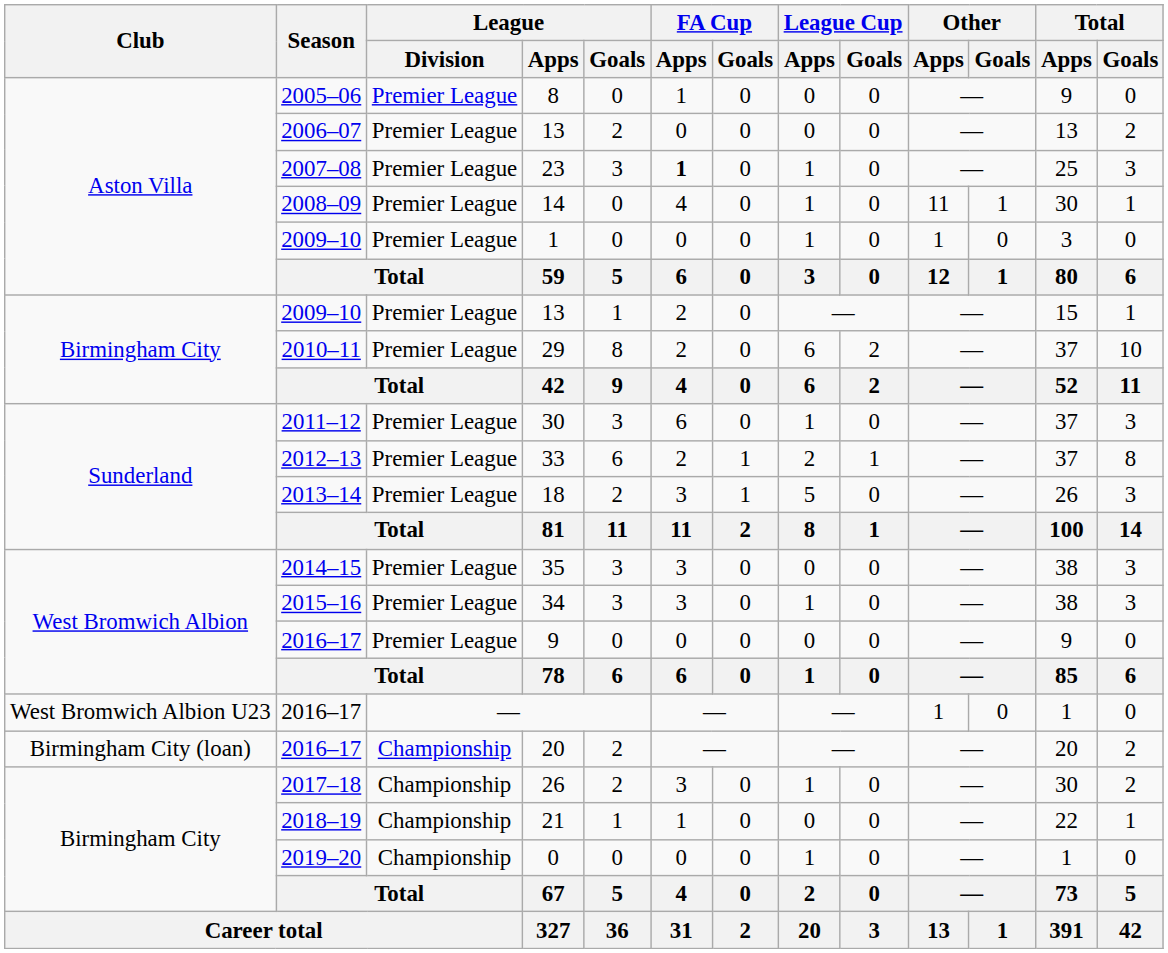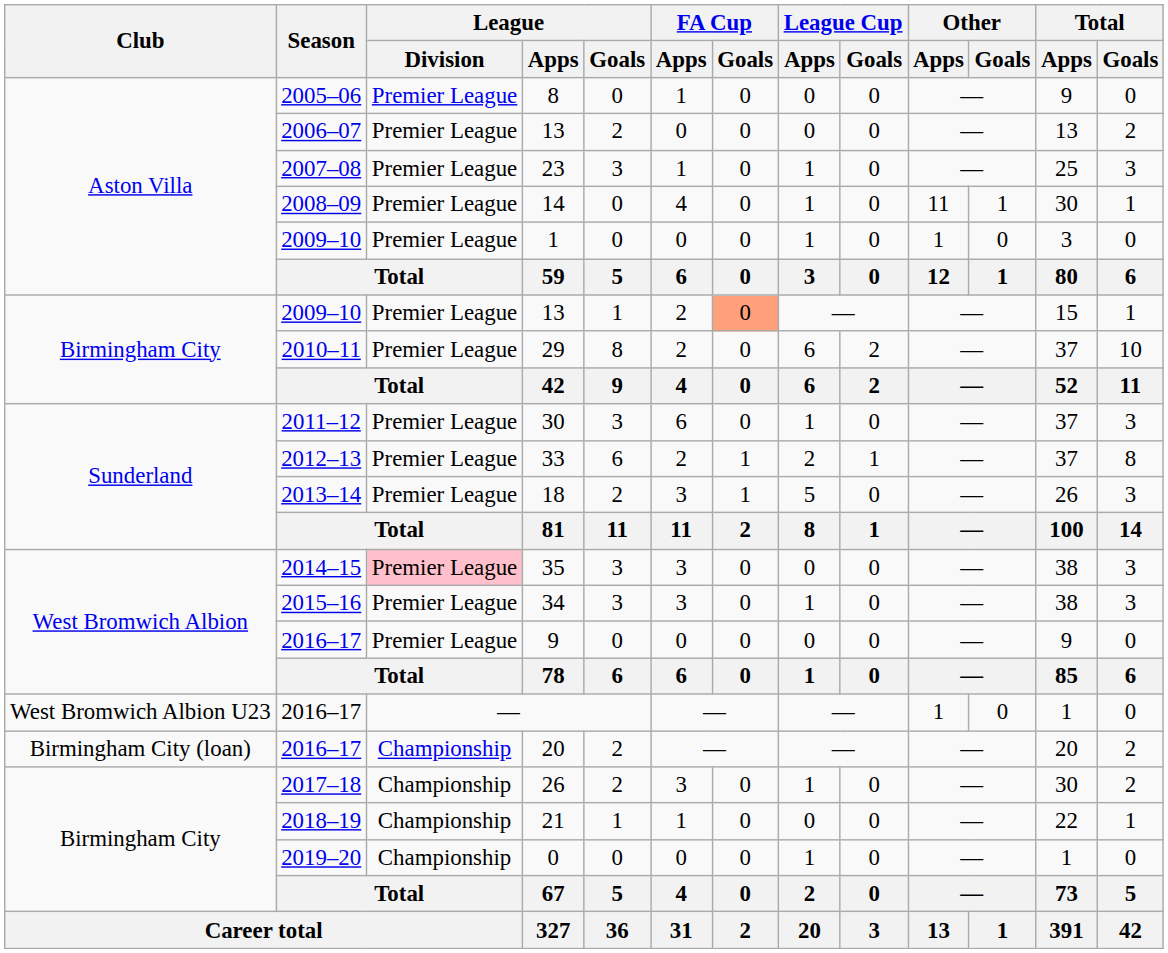(681, 167) bold -> (681, 167) normal
(745, 312) no background -> (745, 312) lightsalmon background
(445, 566) no background -> (445, 566) pink background
